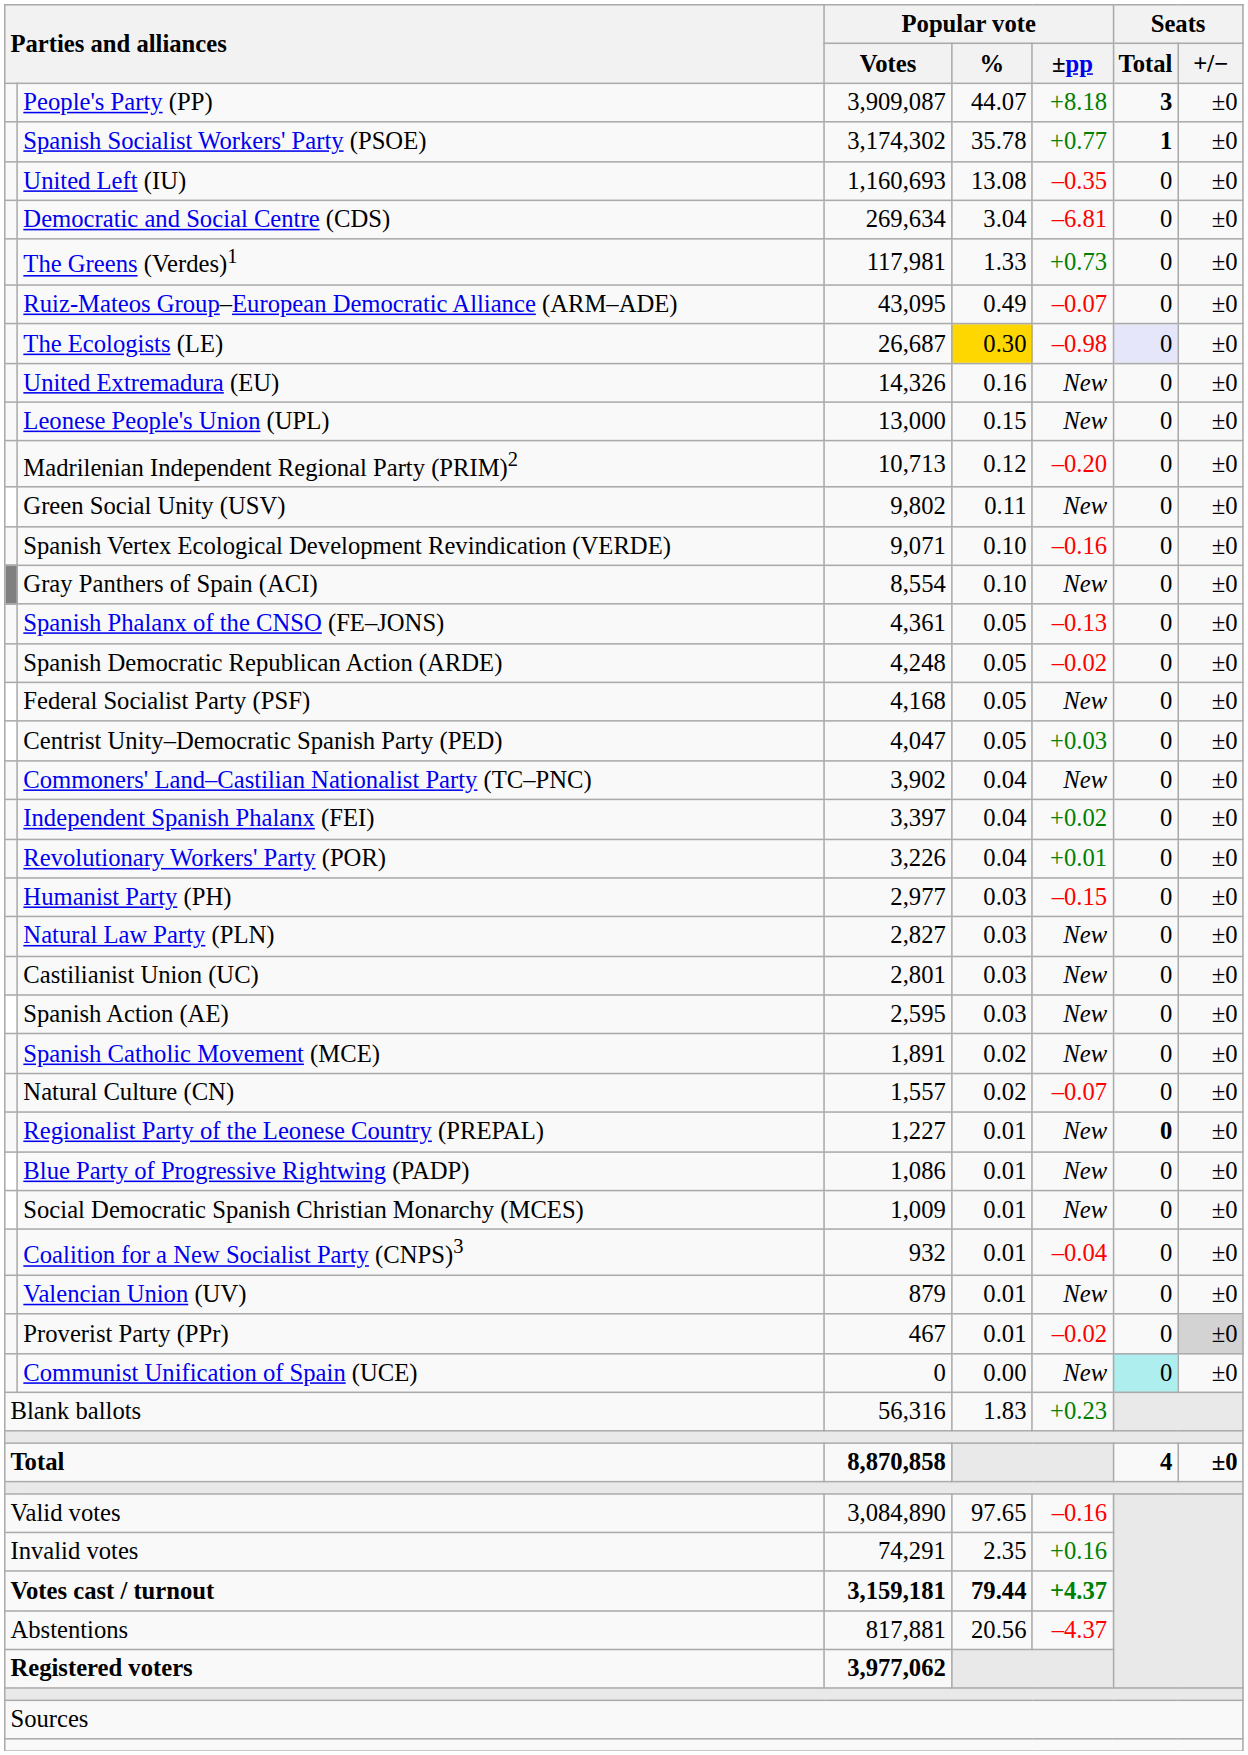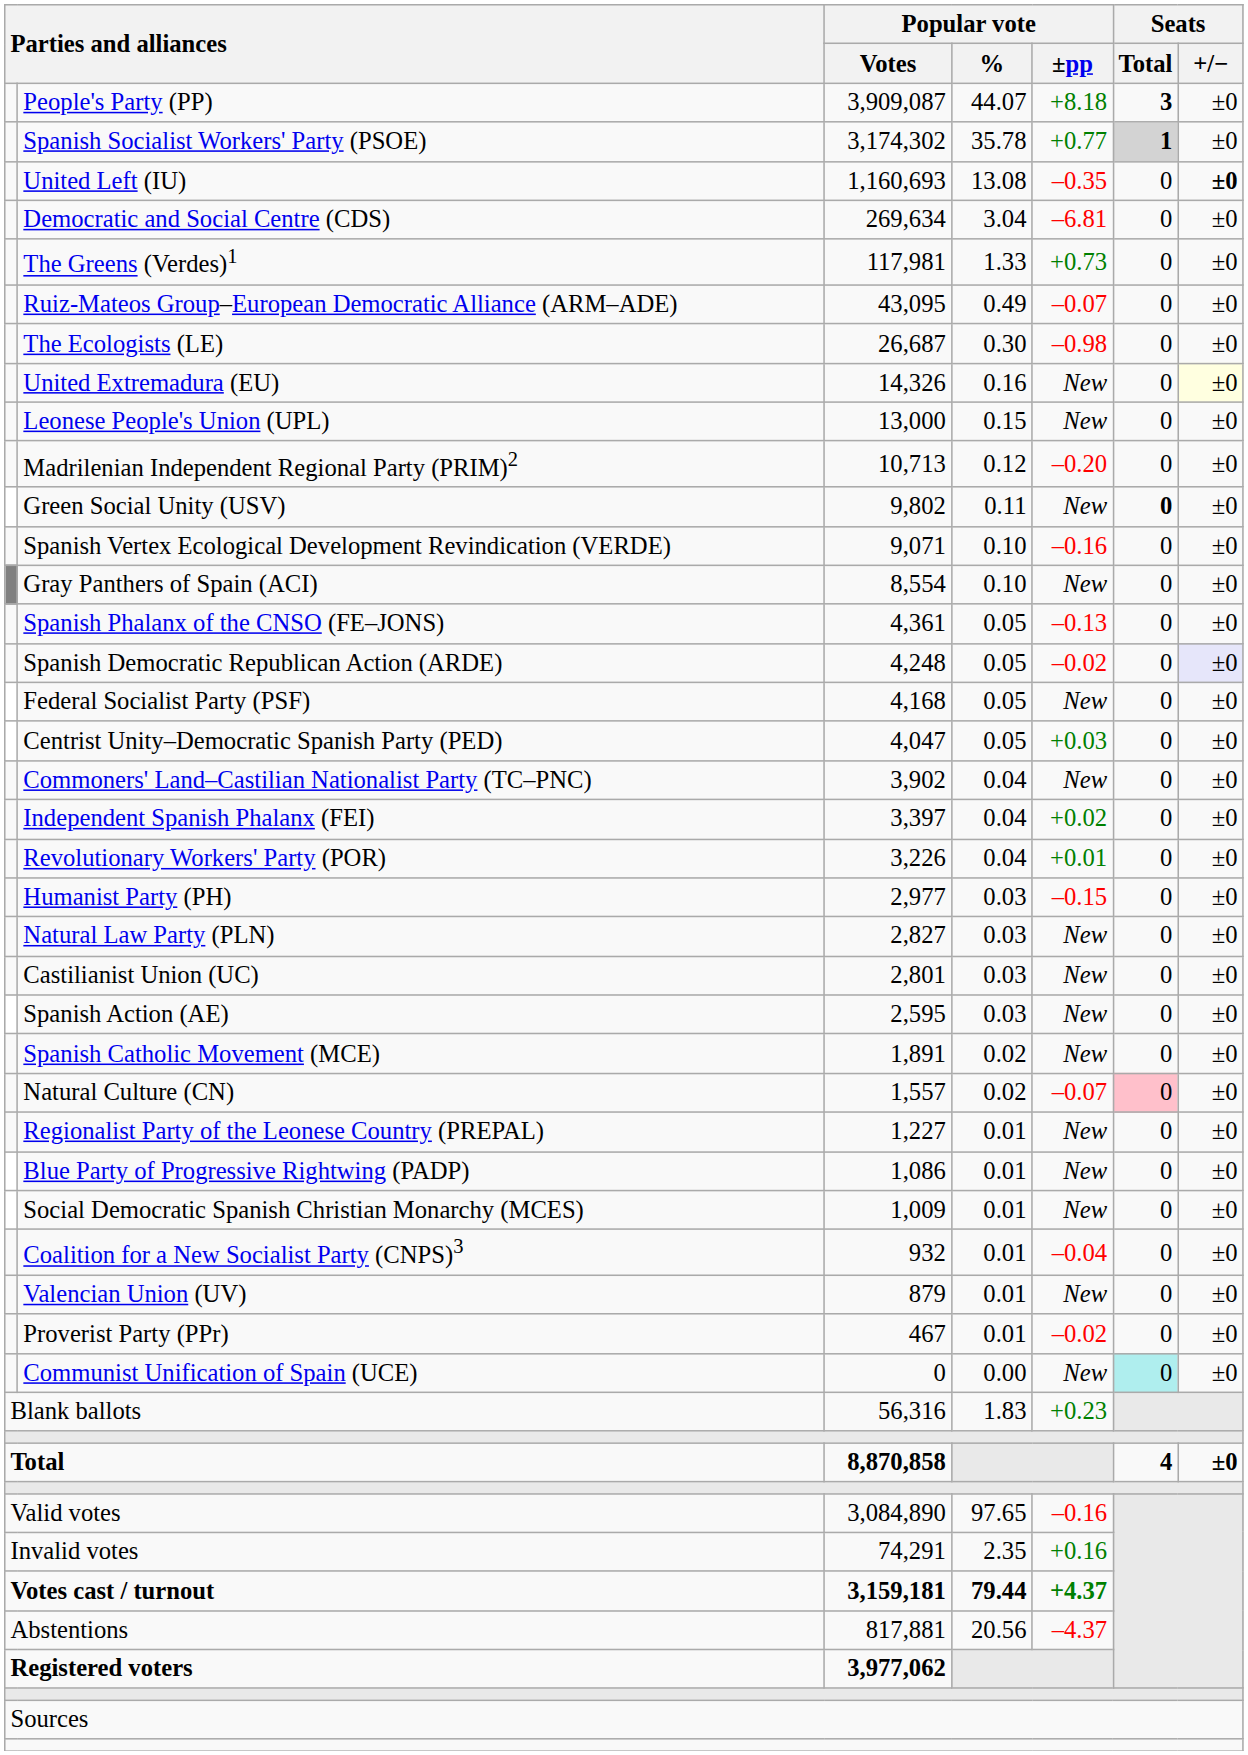(1166, 141) no background -> (1166, 141) lightgrey background
(1225, 180) normal -> (1225, 180) bold
(1005, 343) gold background -> (1005, 343) no background
(1166, 343) lavender background -> (1166, 343) no background
(1225, 382) no background -> (1225, 382) lightyellow background
(1166, 506) normal -> (1166, 506) bold
(1225, 662) no background -> (1225, 662) lavender background
(1166, 1092) no background -> (1166, 1092) pink background
(1166, 1131) bold -> (1166, 1131) normal
(1225, 1333) lightgrey background -> (1225, 1333) no background
